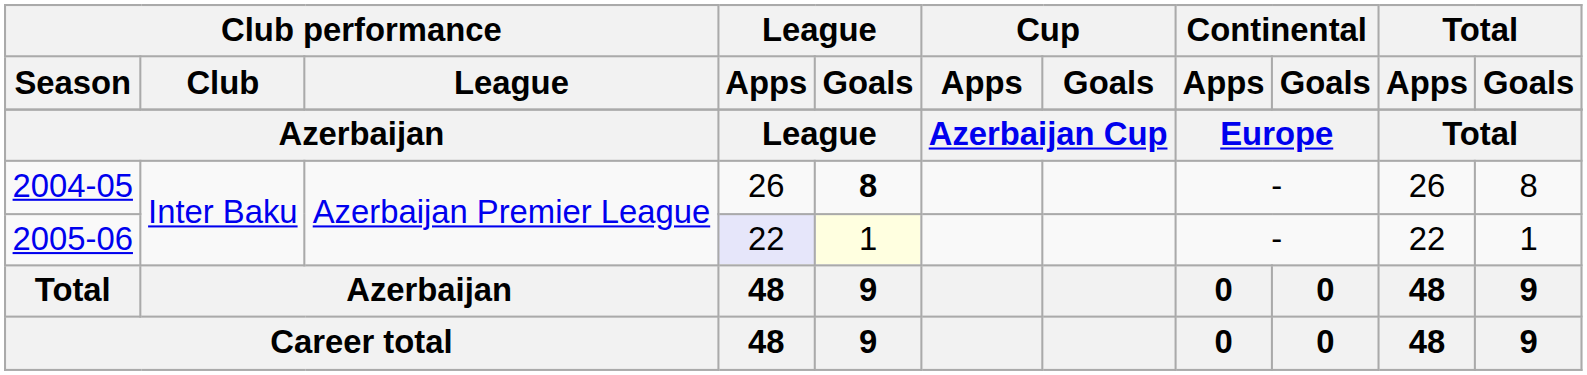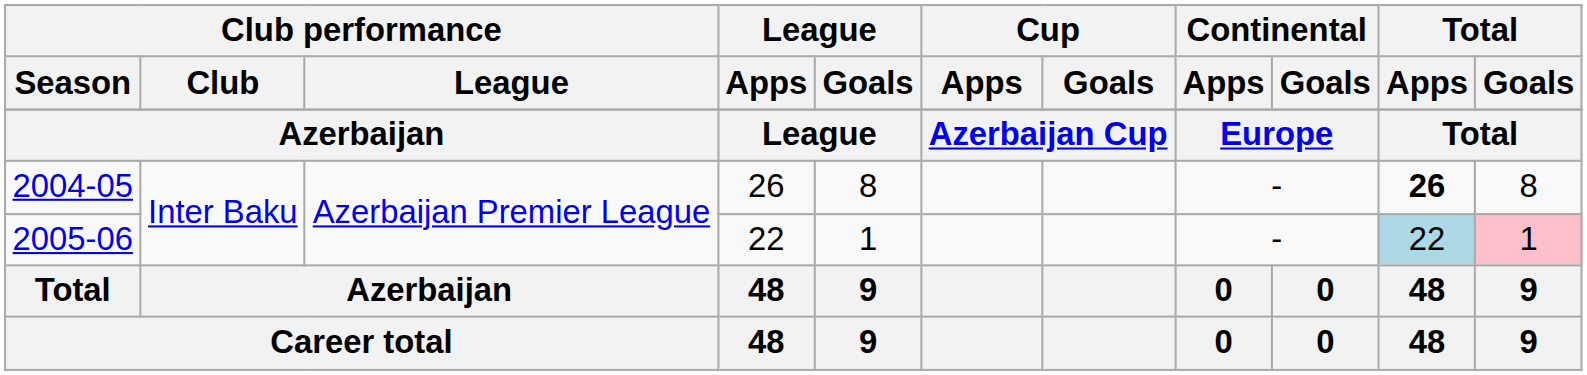(868, 186) bold -> (868, 186) normal
(1427, 186) normal -> (1427, 186) bold
(766, 238) lavender background -> (766, 238) no background
(868, 238) lightyellow background -> (868, 238) no background
(1427, 238) no background -> (1427, 238) lightblue background
(1529, 238) no background -> (1529, 238) pink background
